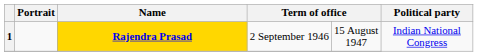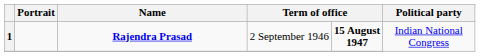(152, 36) gold background -> (152, 36) no background
(356, 36) normal -> (357, 36) bold
